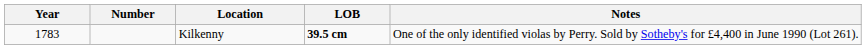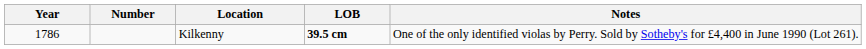(47, 34) 1783 -> (47, 34) 1786
